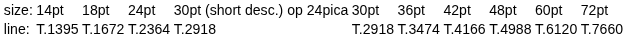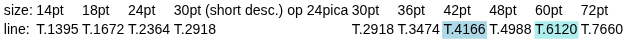(465, 29) no background -> (465, 29) lightblue background
(556, 29) no background -> (556, 29) paleturquoise background
